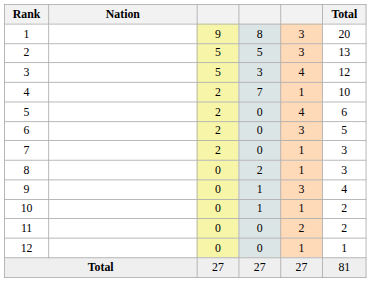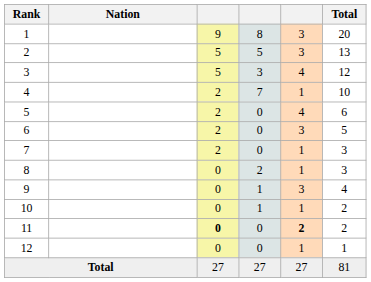(218, 228) normal -> (218, 228) bold
(301, 228) normal -> (301, 228) bold
